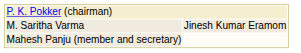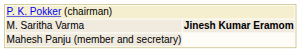(235, 26) normal -> (239, 26) bold
